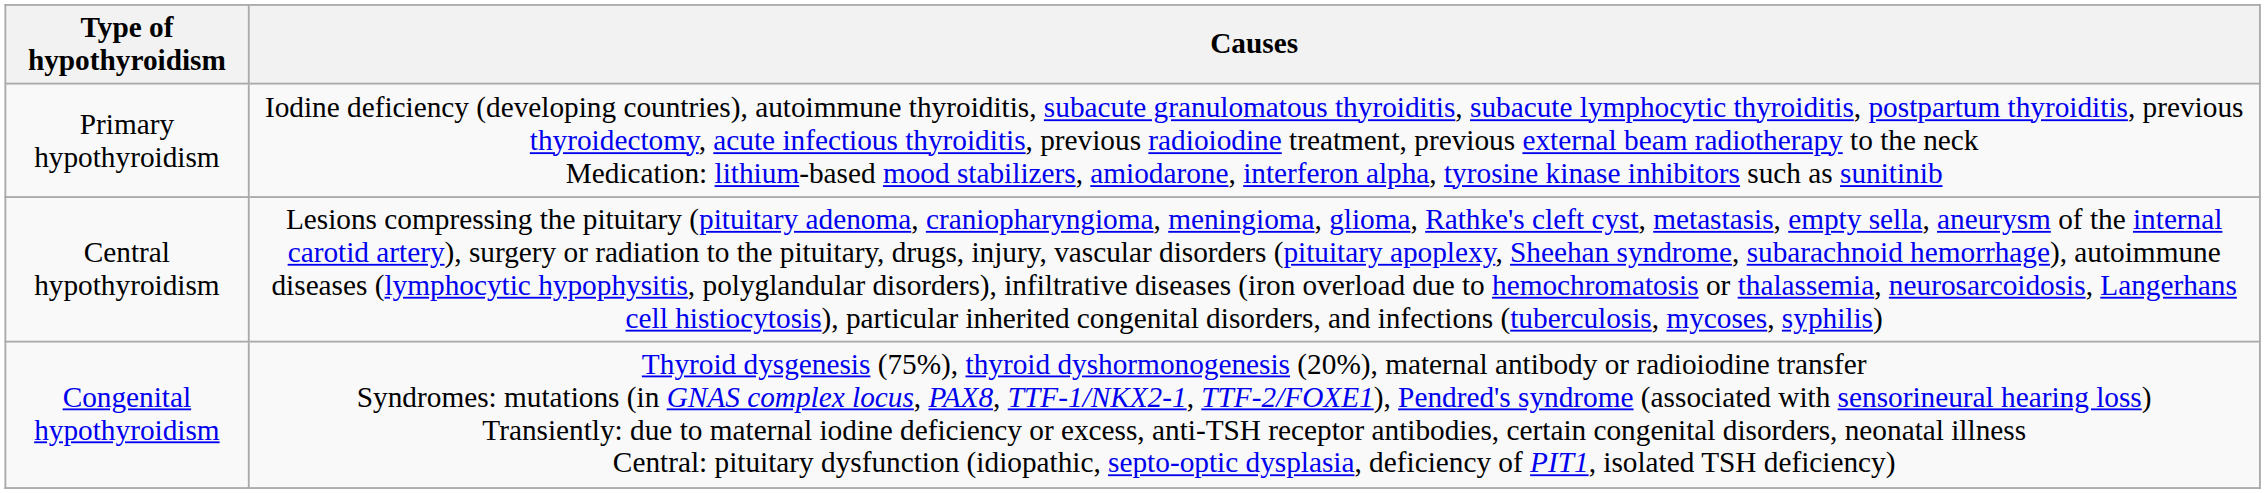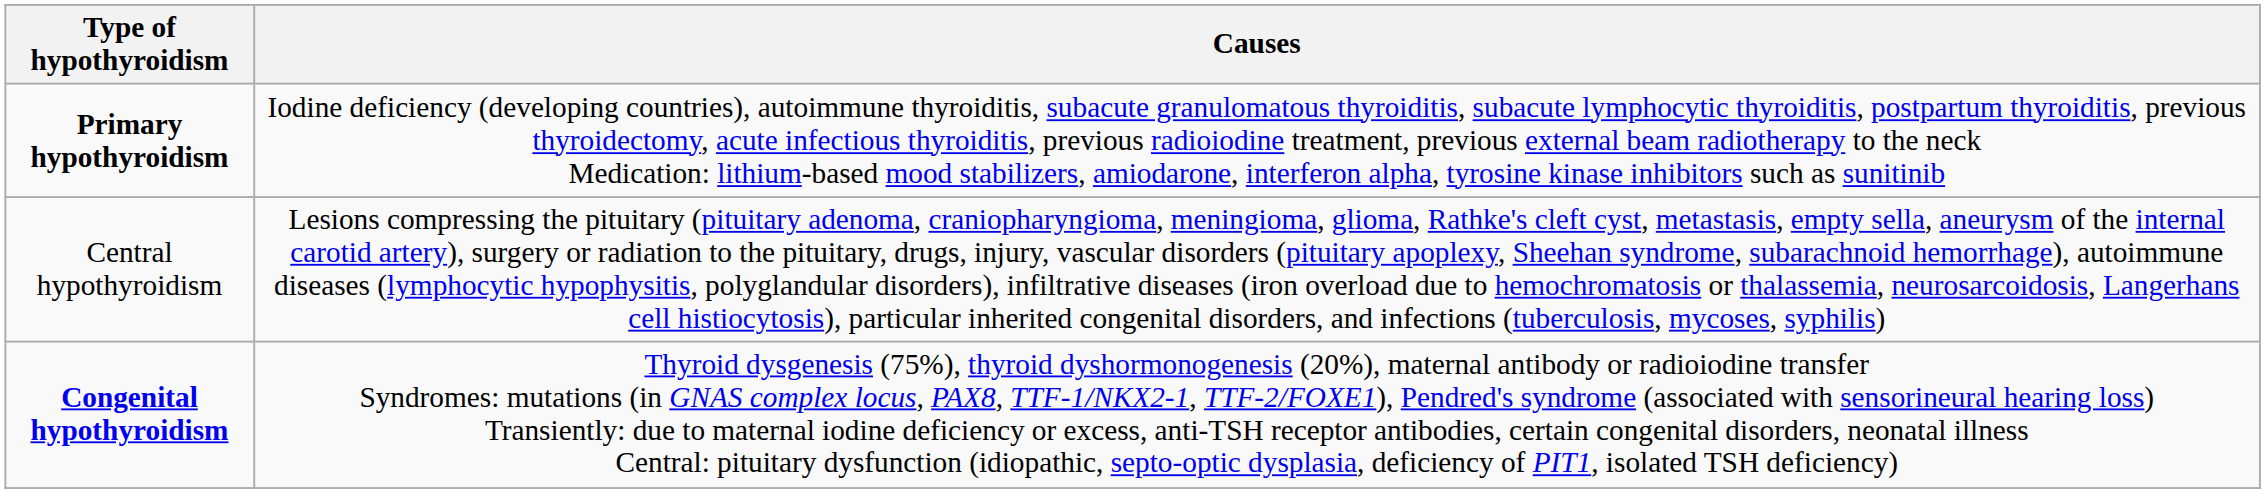(127, 140) normal -> (129, 140) bold
(127, 414) normal -> (129, 414) bold
